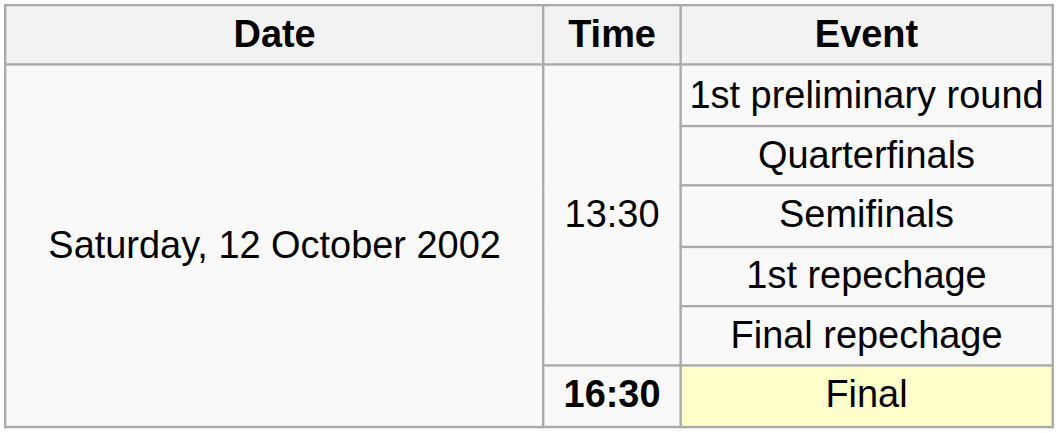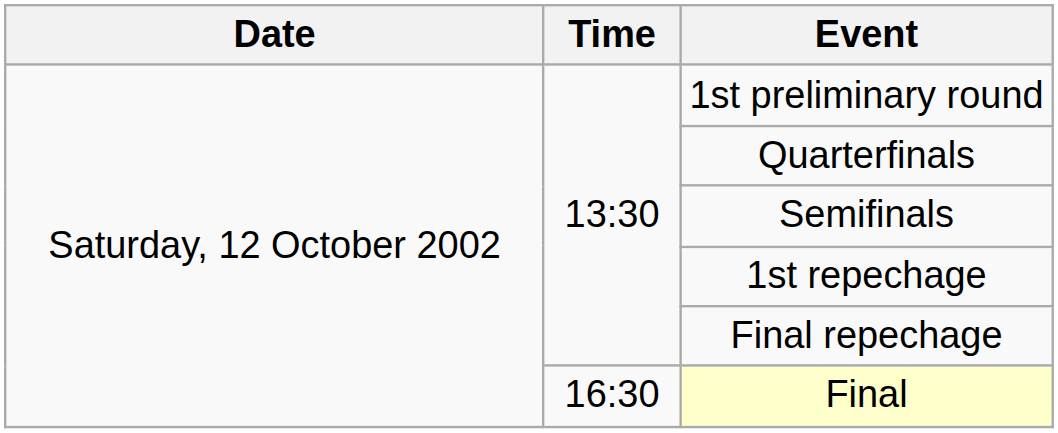(612, 395) bold -> (612, 395) normal
